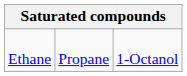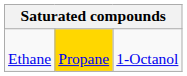(84, 58) no background -> (84, 58) gold background
